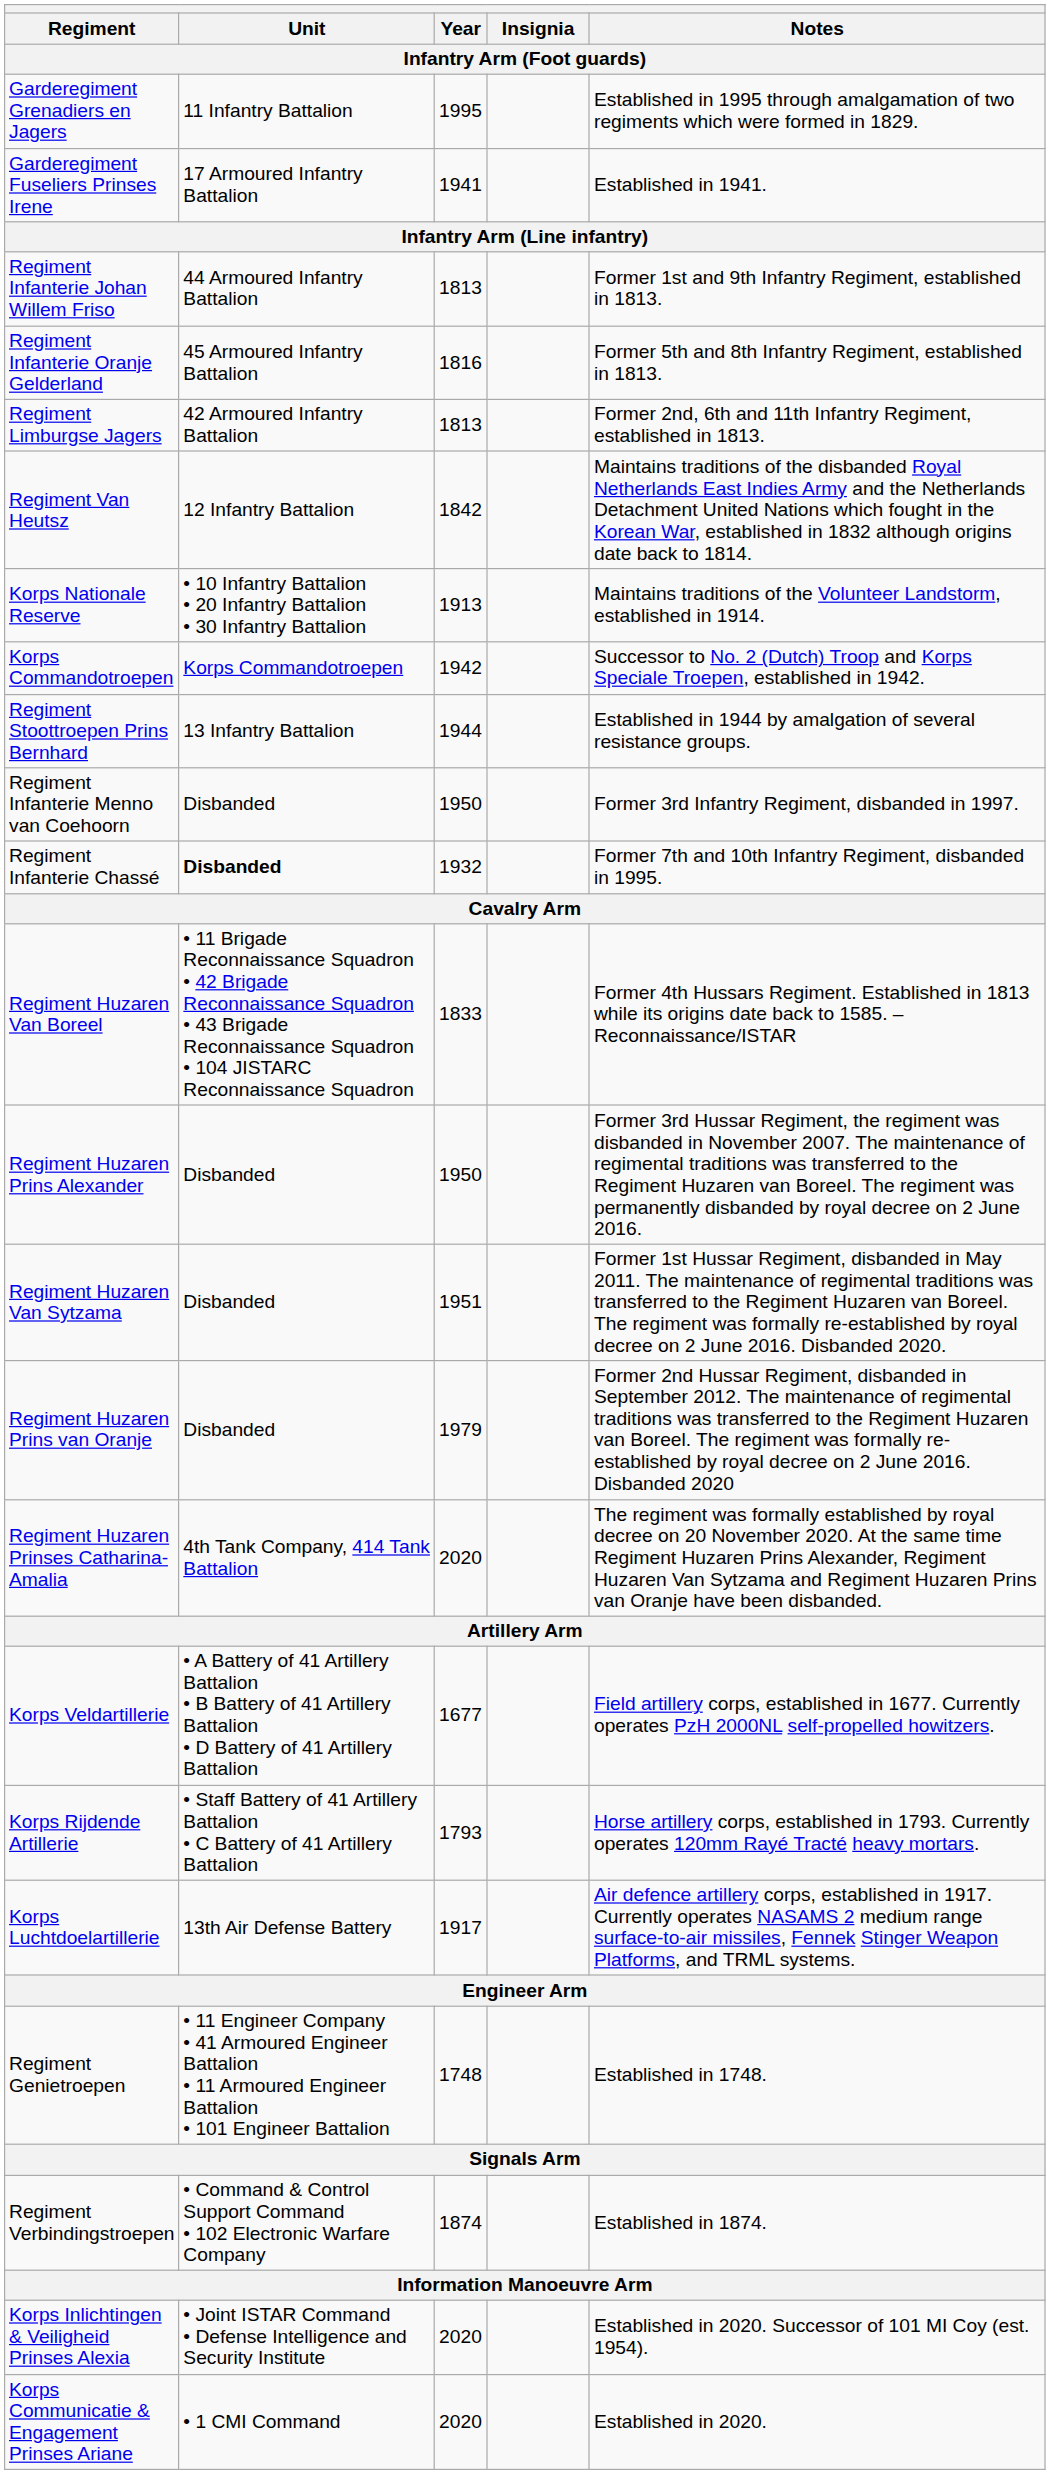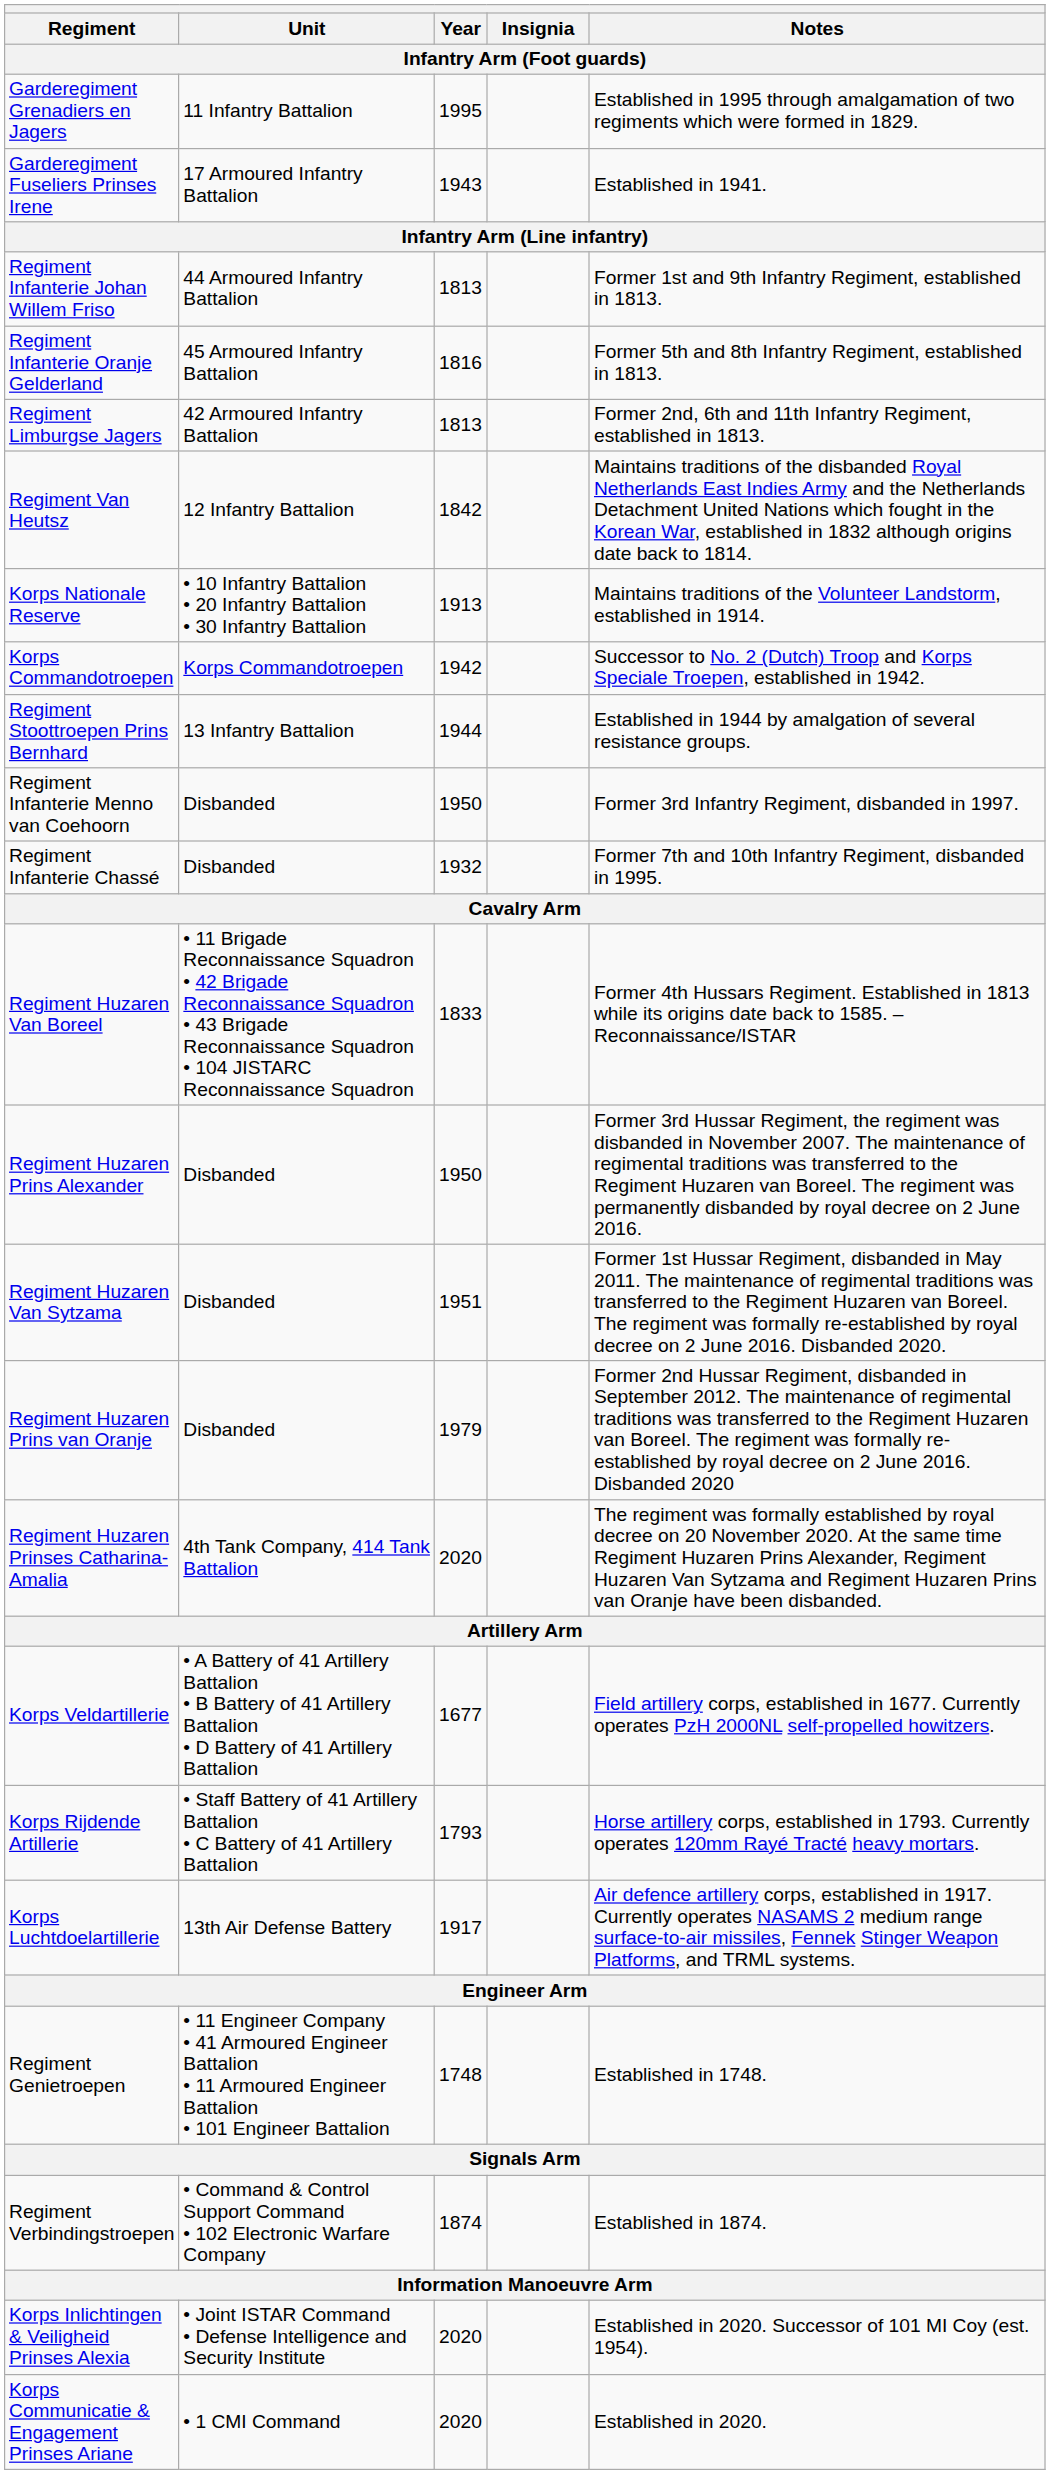(460, 184) 1941 -> (460, 184) 1943
(232, 867) bold -> (229, 867) normal
